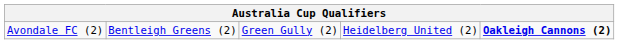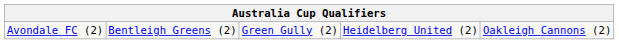(547, 30) bold -> (547, 30) normal
